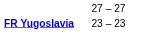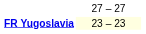(108, 23) no background -> (108, 23) lightyellow background
